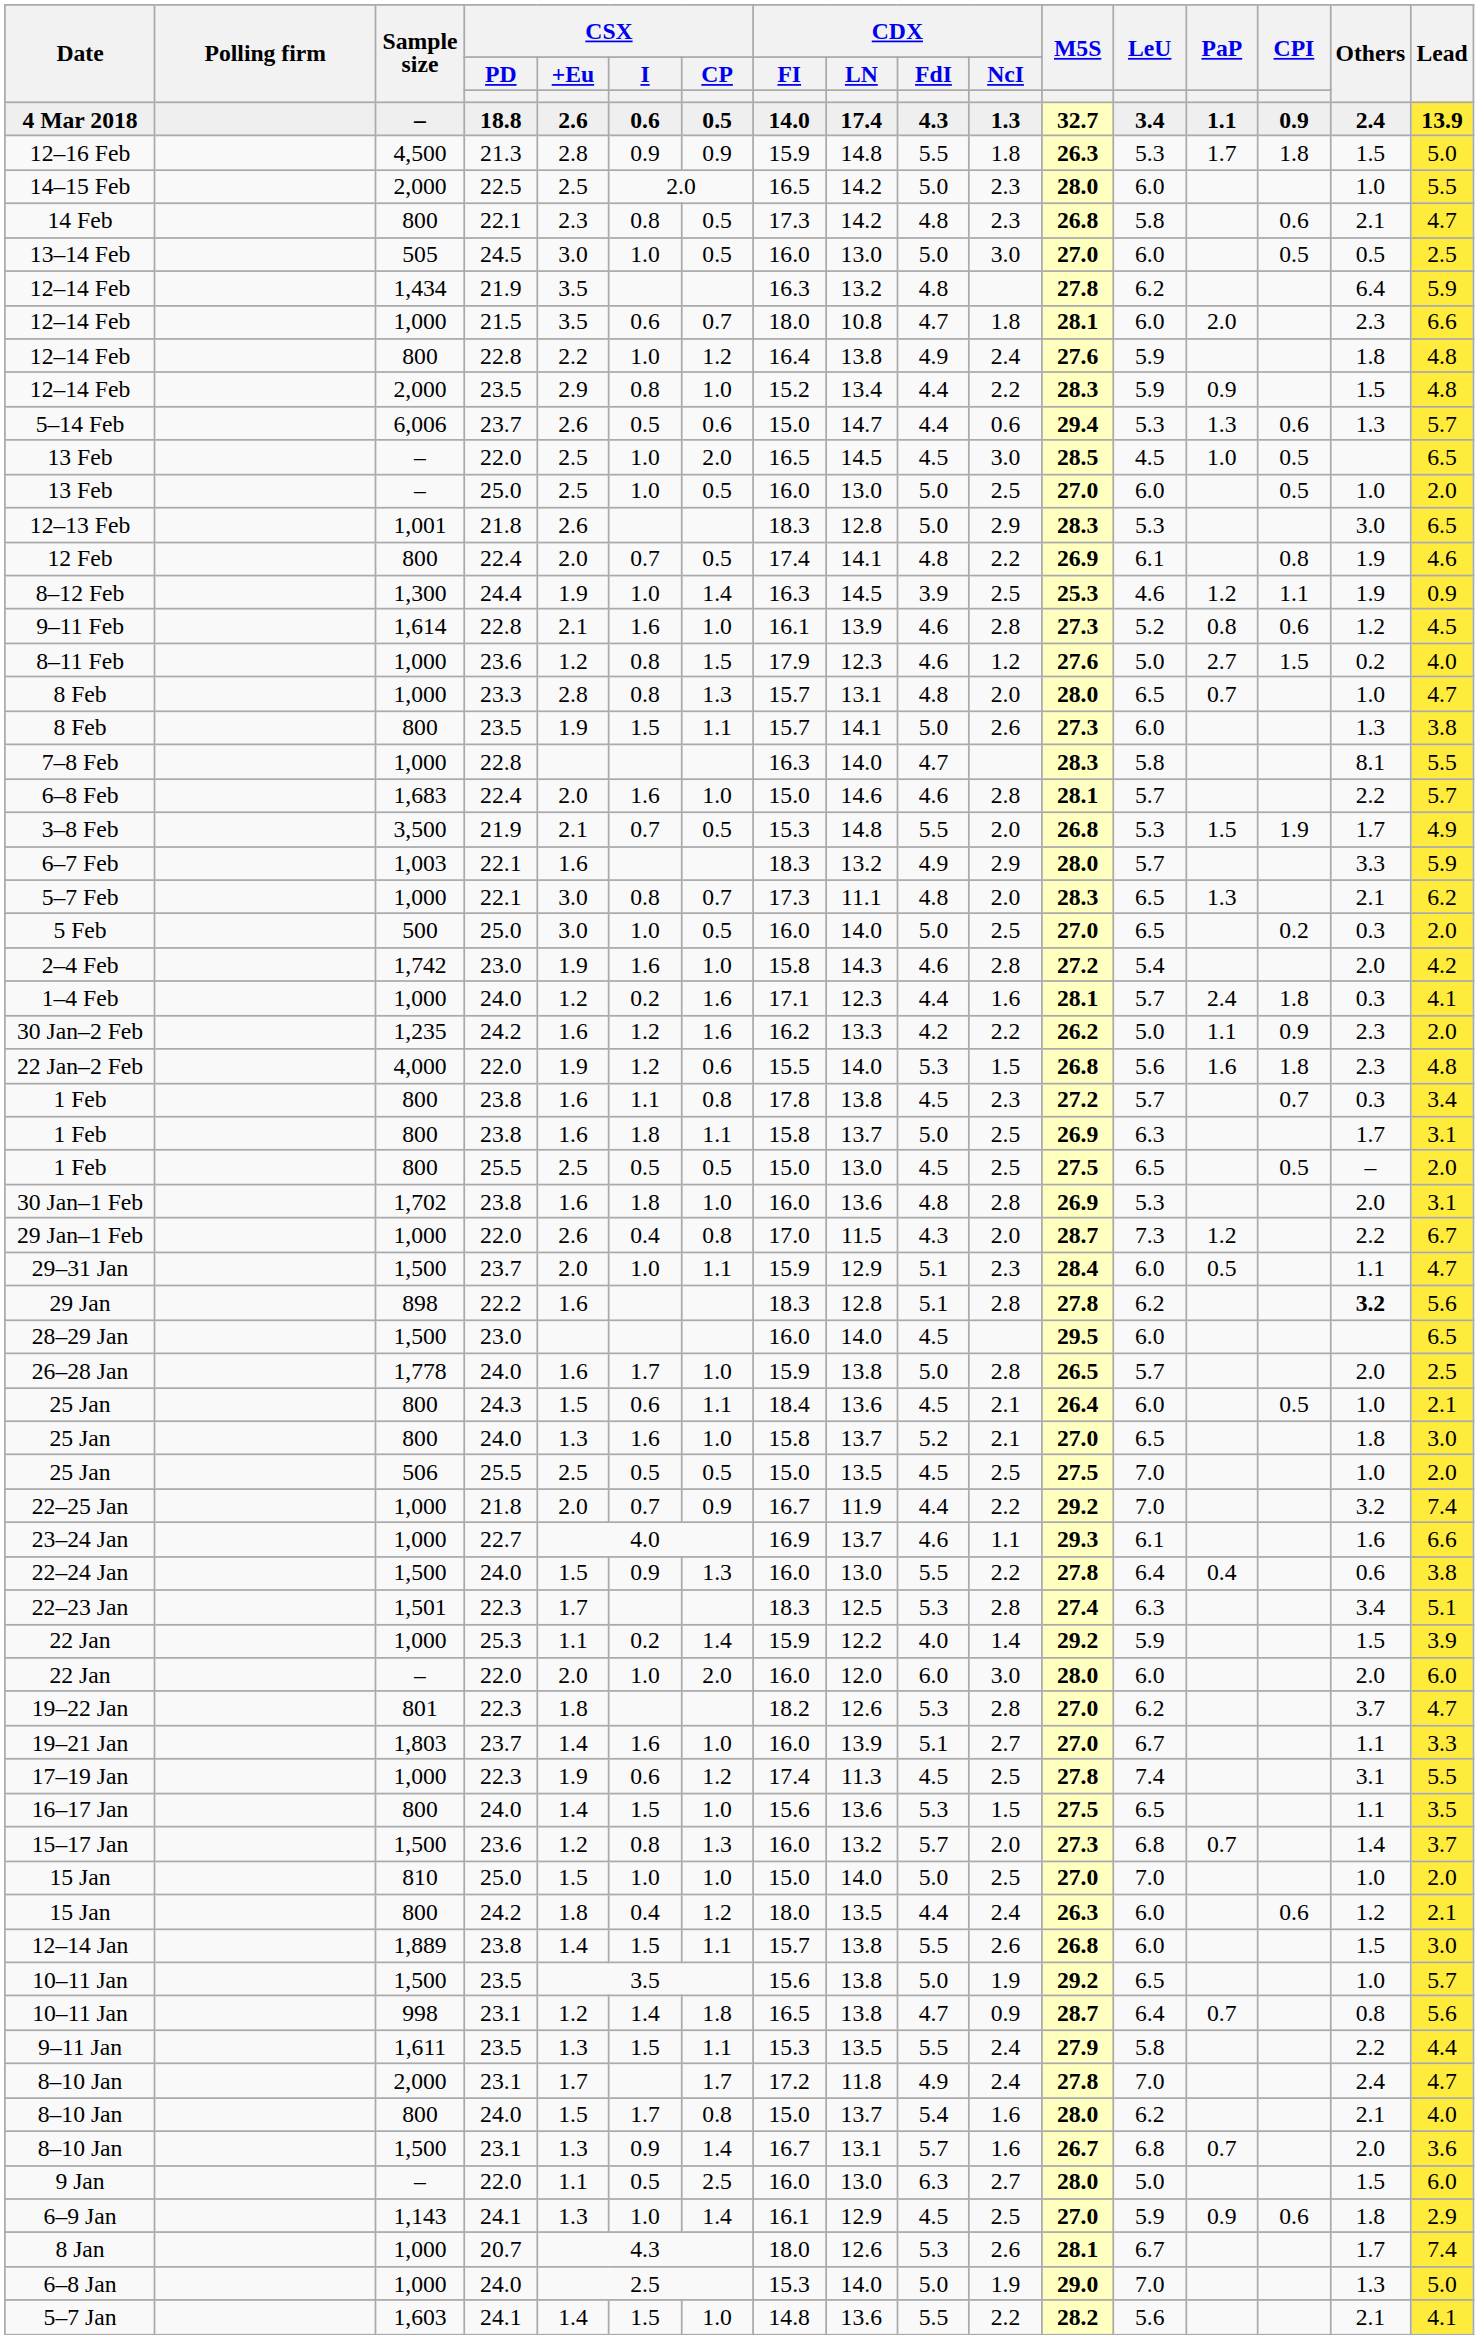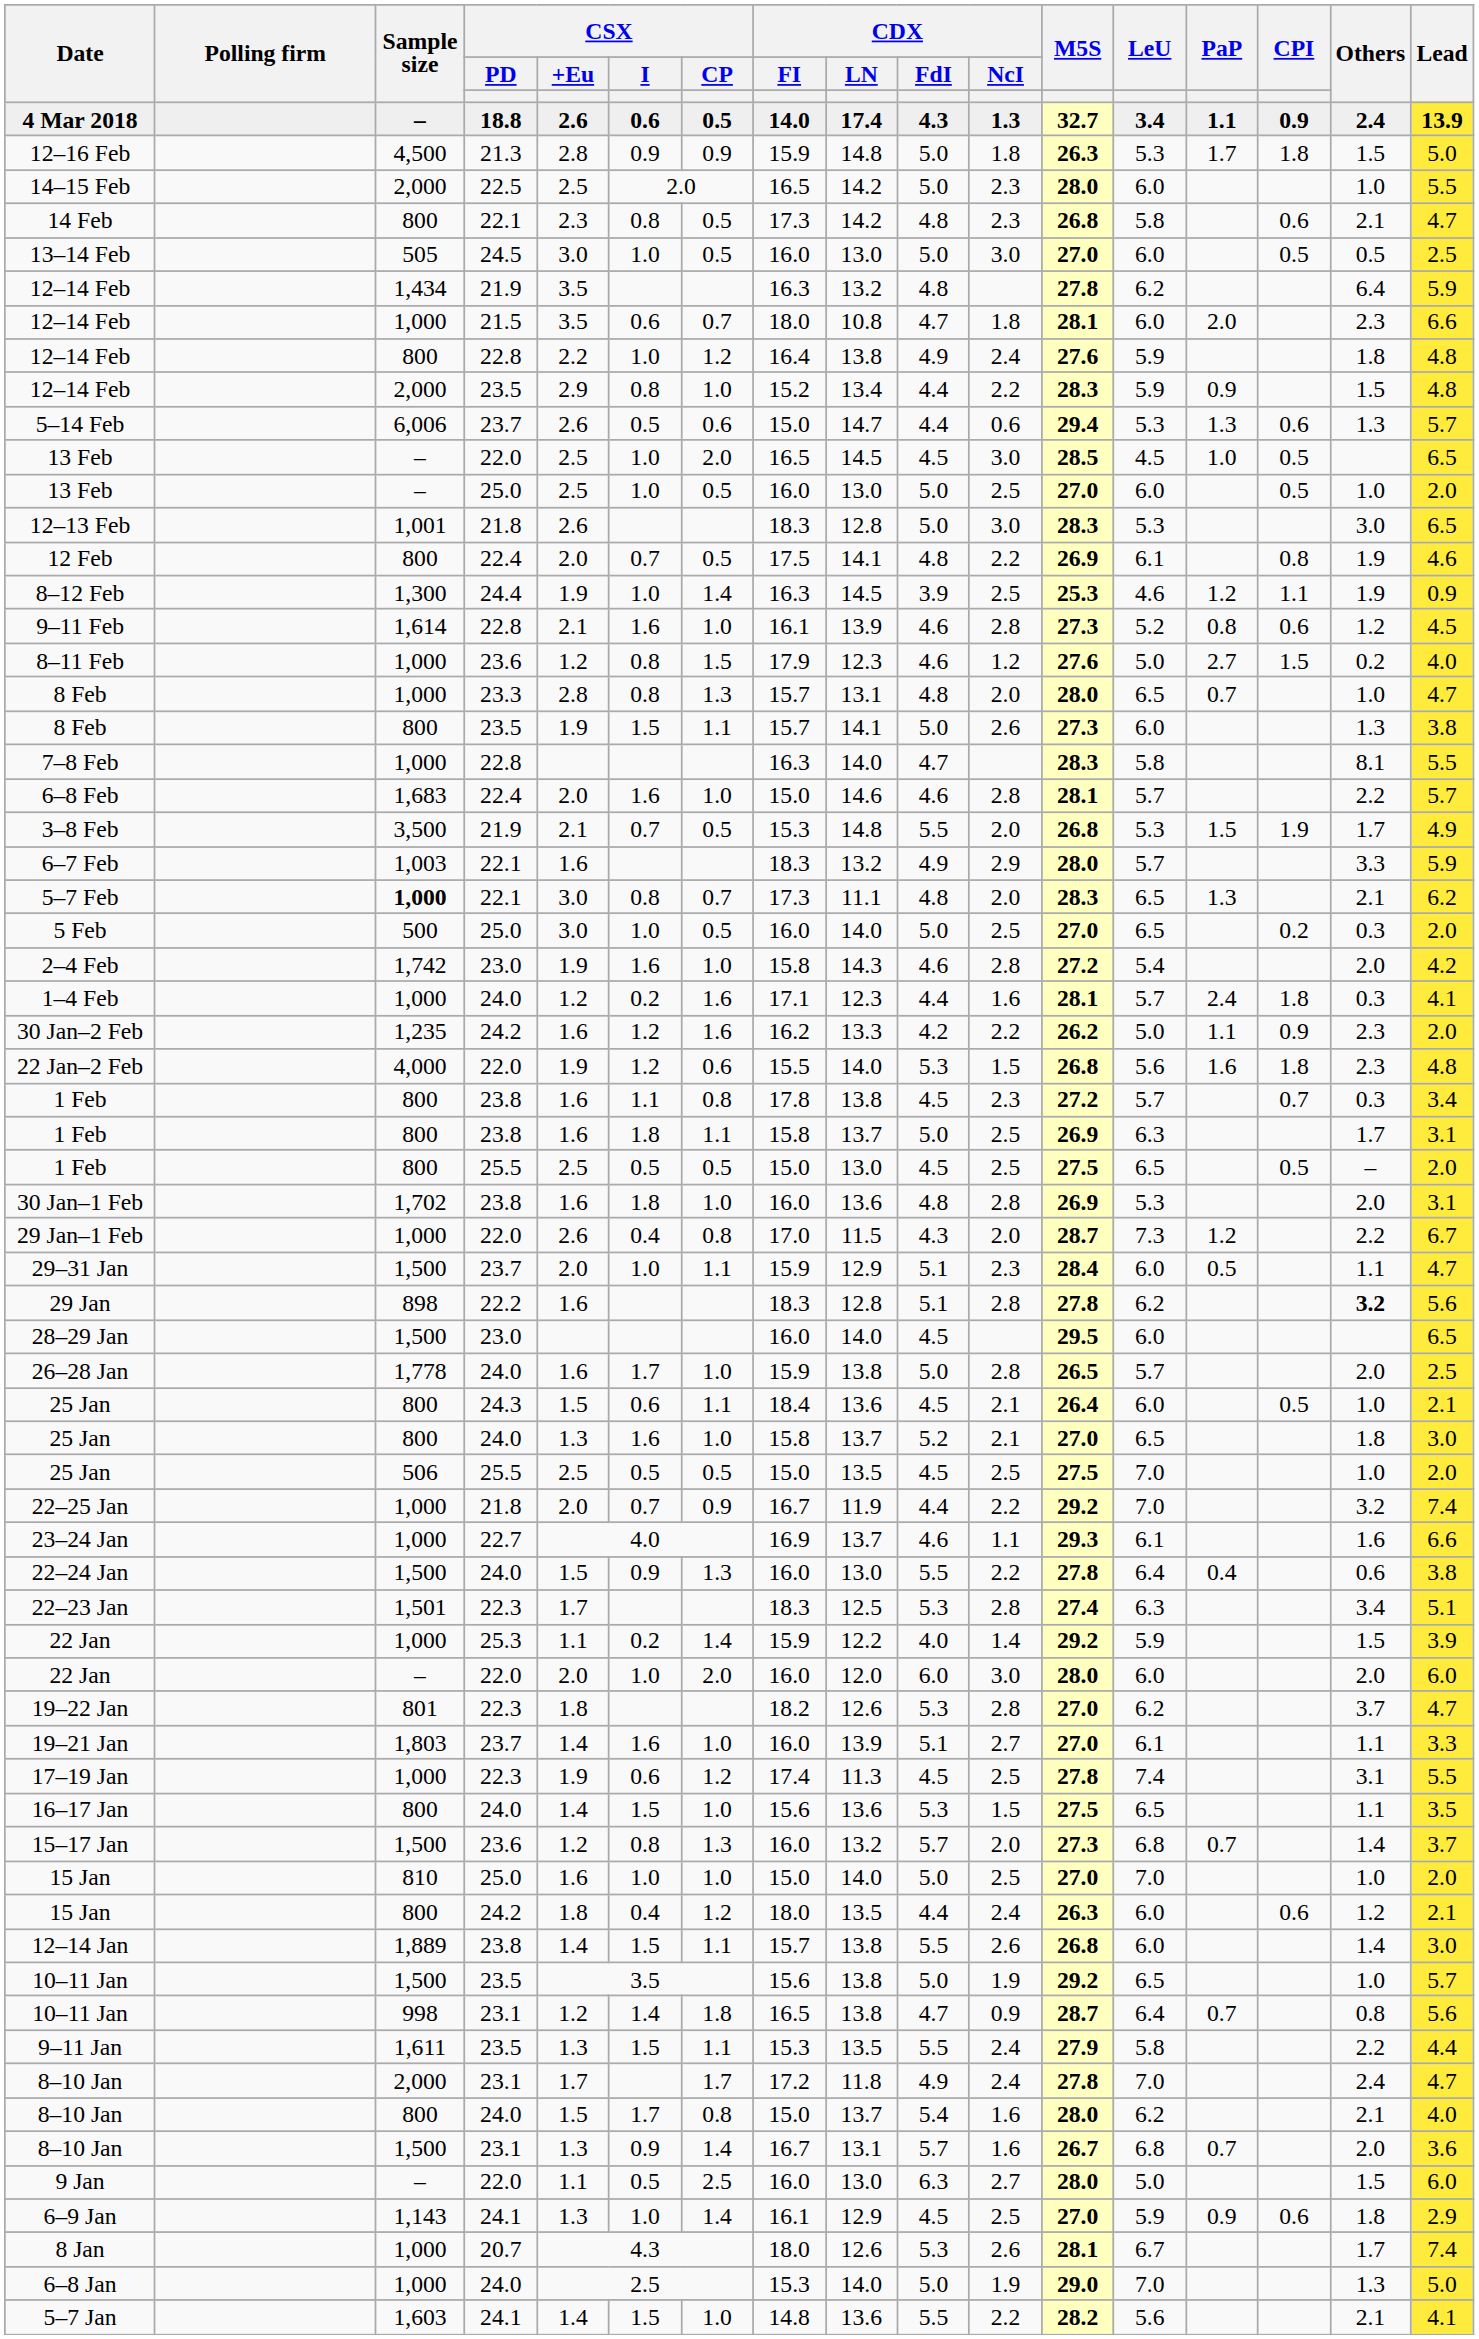(933, 152) 5.5 -> (933, 152) 5.0
(1006, 524) 2.9 -> (1006, 524) 3.0
(789, 558) 17.4 -> (789, 558) 17.5
(420, 896) normal -> (420, 896) bold
(1150, 1742) 6.7 -> (1150, 1742) 6.1
(573, 1877) 1.5 -> (573, 1877) 1.6
(1370, 1945) 1.5 -> (1370, 1945) 1.4
